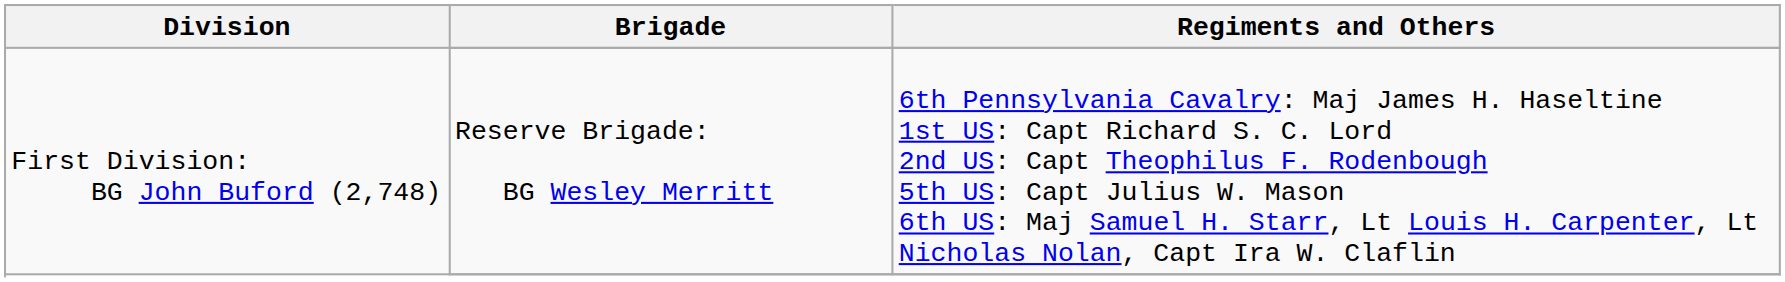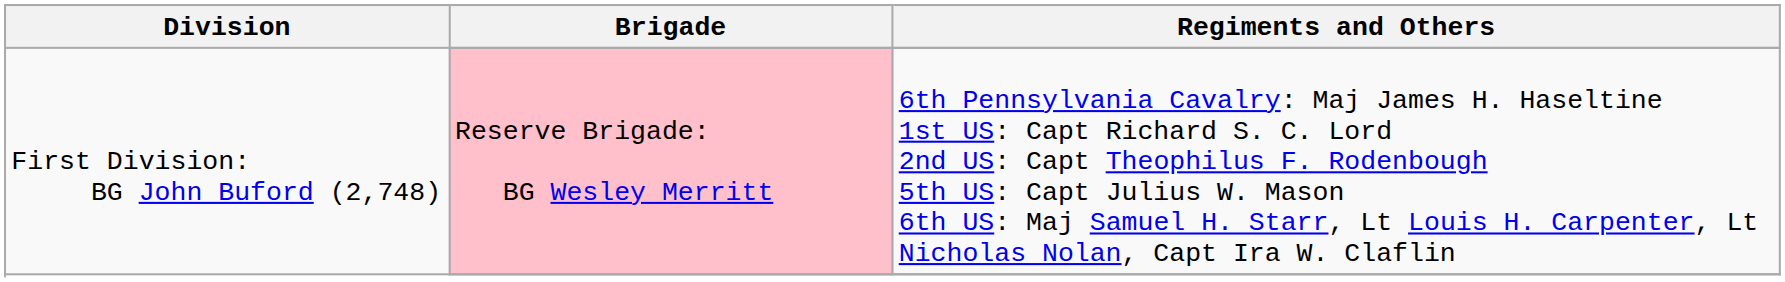(614, 162) no background -> (614, 162) pink background
